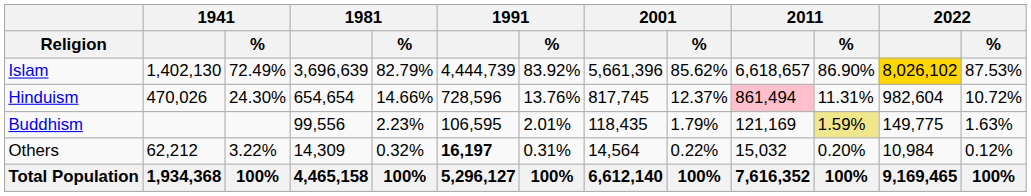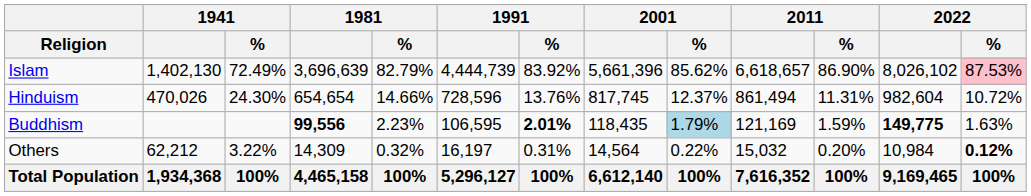(920, 71) gold background -> (920, 71) no background
(994, 71) no background -> (994, 71) pink background
(766, 97) pink background -> (766, 97) no background
(319, 124) normal -> (319, 124) bold
(547, 124) normal -> (547, 124) bold
(694, 124) no background -> (694, 124) lightblue background
(842, 124) khaki background -> (842, 124) no background
(913, 124) normal -> (913, 124) bold
(467, 151) bold -> (467, 151) normal
(989, 151) normal -> (989, 151) bold
